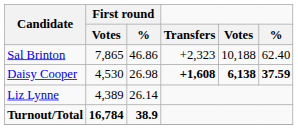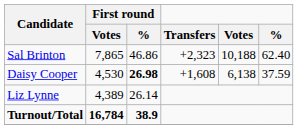(144, 74) normal -> (144, 74) bold
(198, 74) bold -> (198, 74) normal
(242, 74) bold -> (242, 74) normal
(276, 74) bold -> (276, 74) normal
